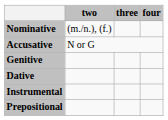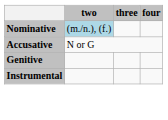(89, 29) no background -> (89, 29) lightblue background
- row: (20, 76)
- row: (35, 107)
